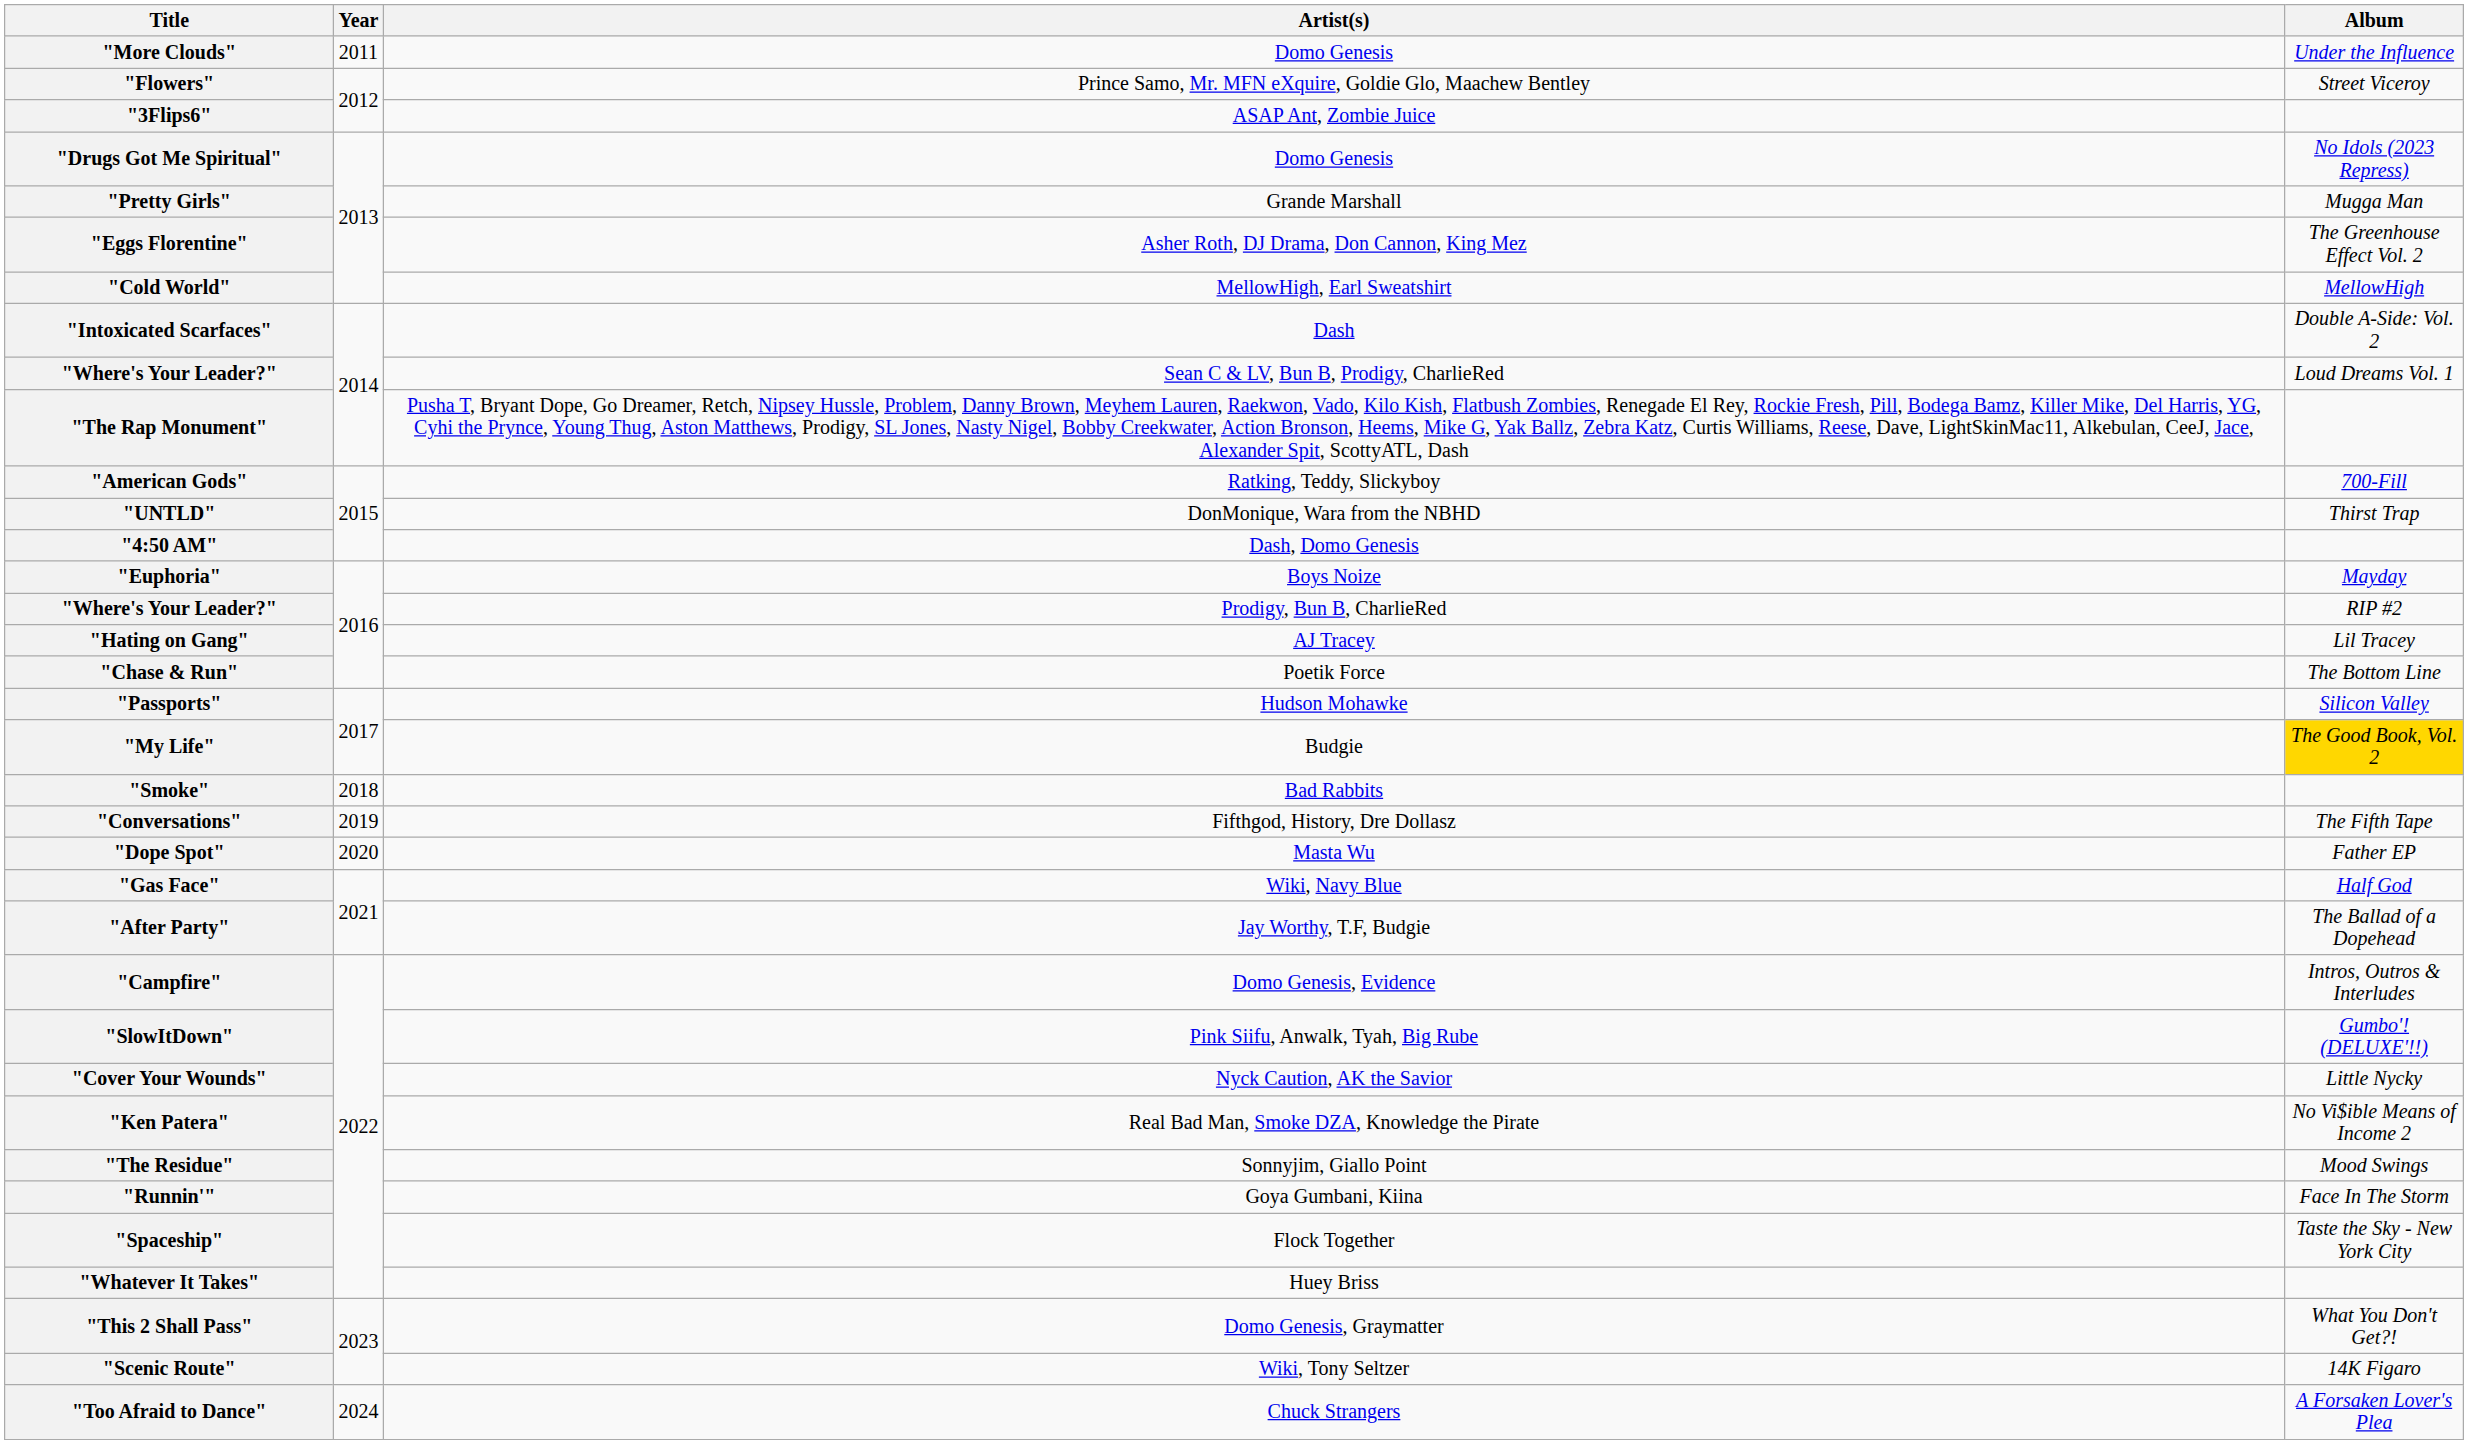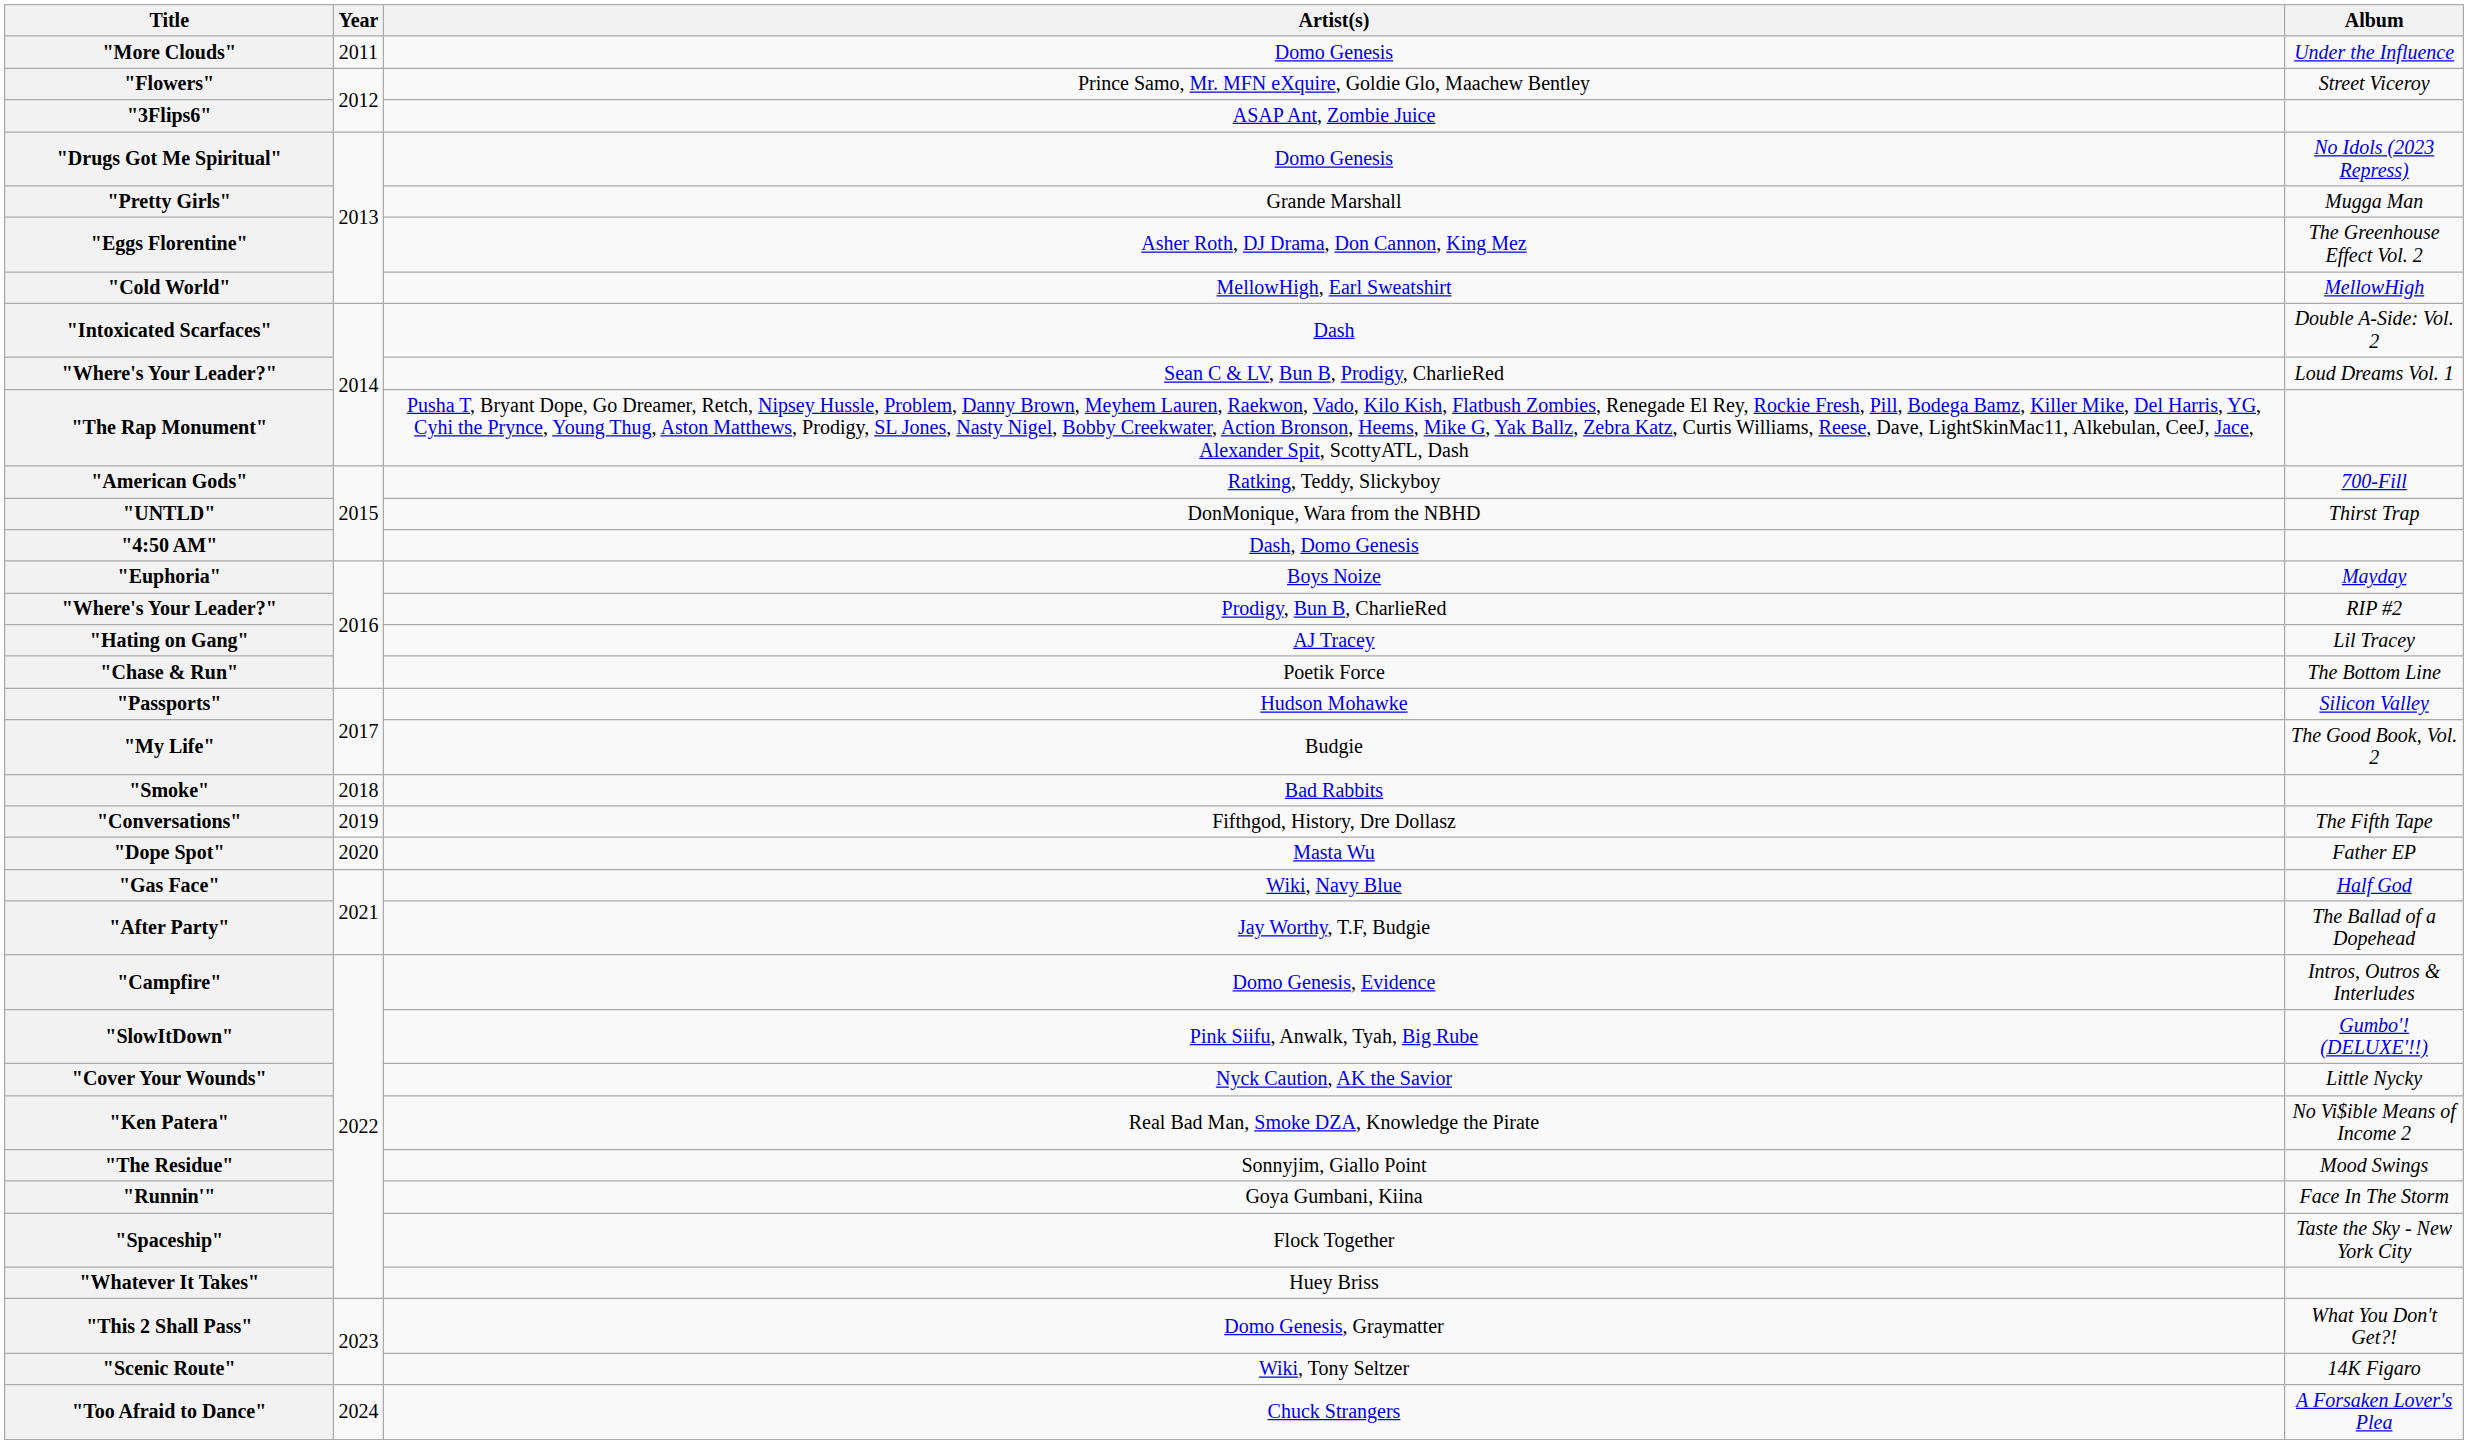(2374, 746) gold background -> (2374, 746) no background
